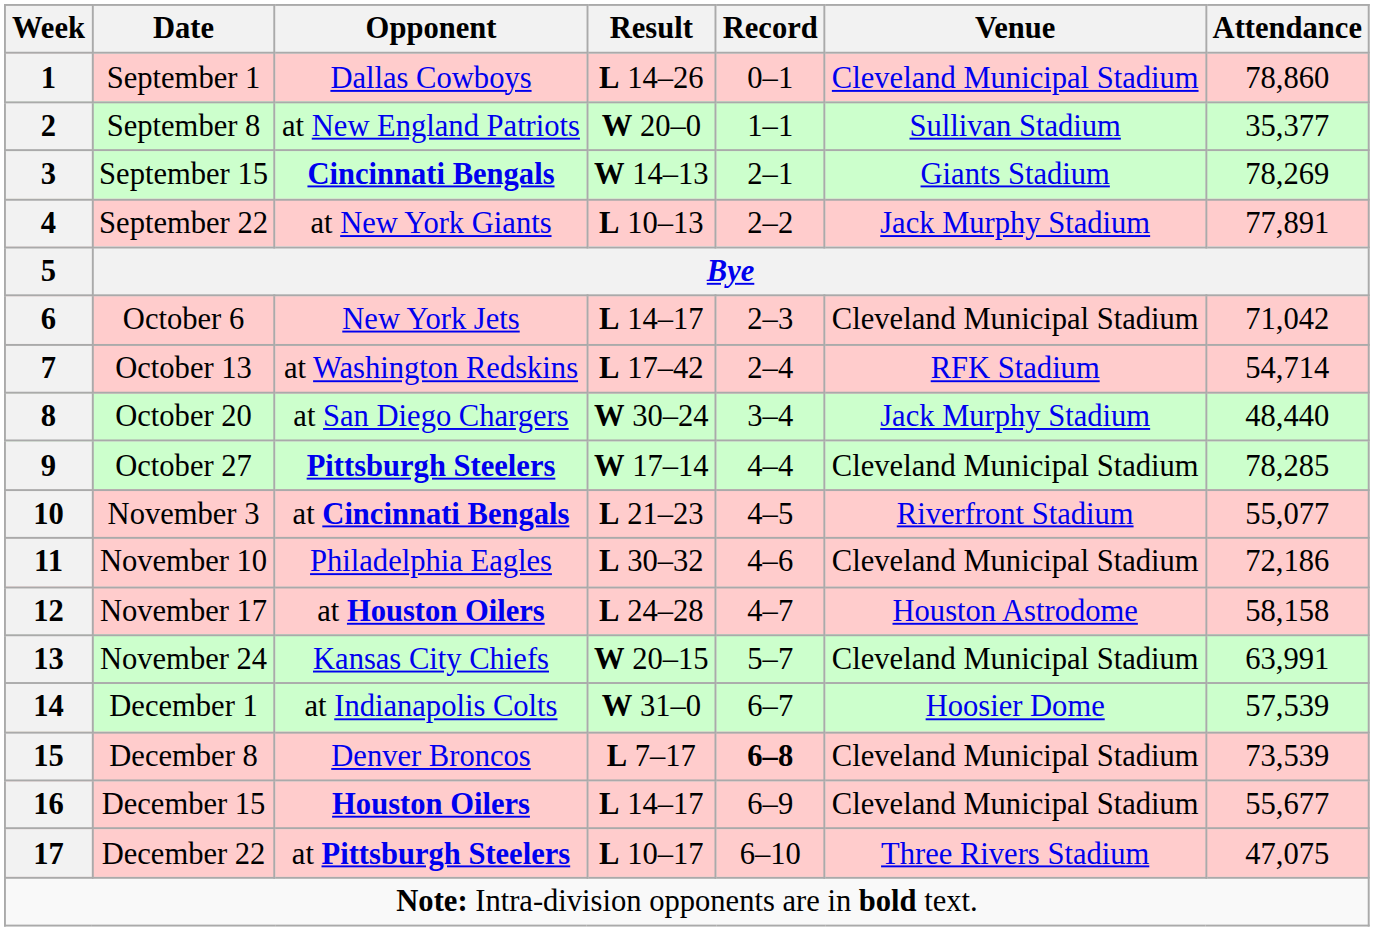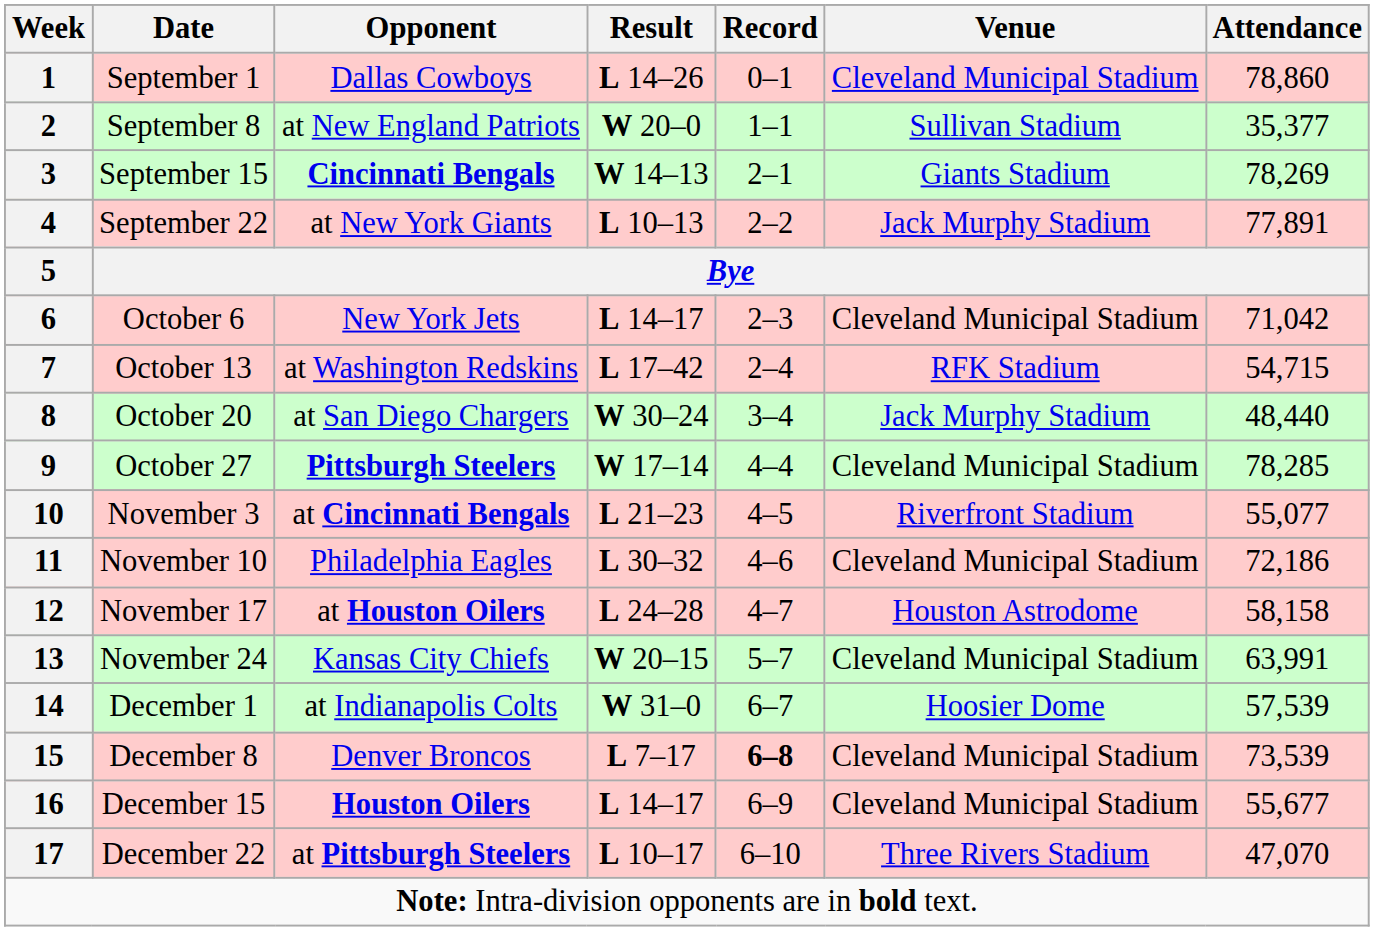(1287, 367) 54,714 -> (1287, 367) 54,715
(1287, 852) 47,075 -> (1287, 852) 47,070
